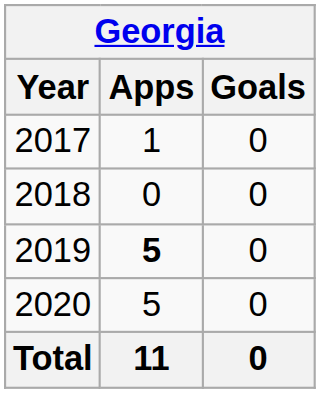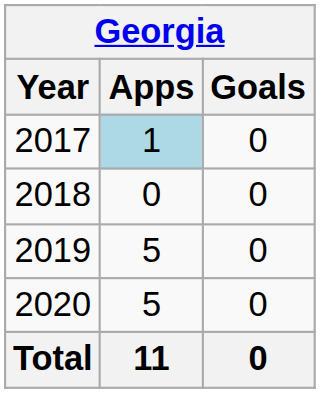(151, 140) no background -> (151, 140) lightblue background
(151, 250) bold -> (151, 250) normal
